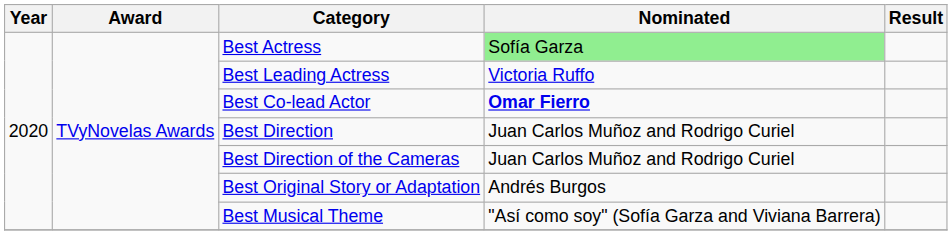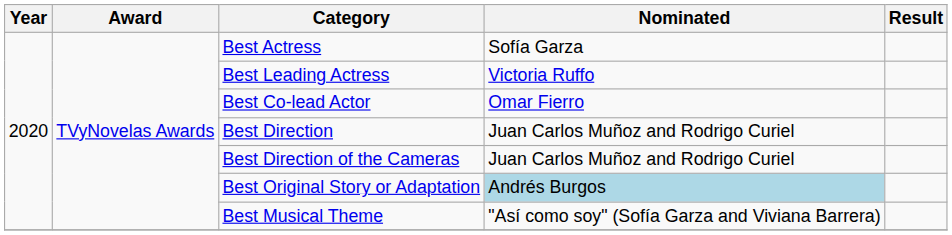(536, 46) lightgreen background -> (536, 46) no background
(539, 103) bold -> (536, 103) normal
(547, 187) no background -> (547, 187) lightblue background
